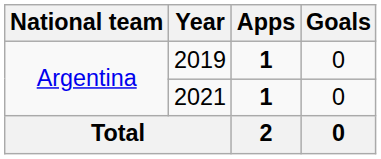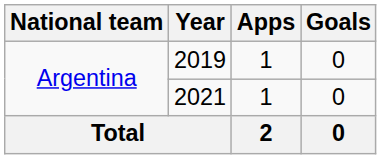(266, 60) bold -> (266, 60) normal
(266, 97) bold -> (266, 97) normal
